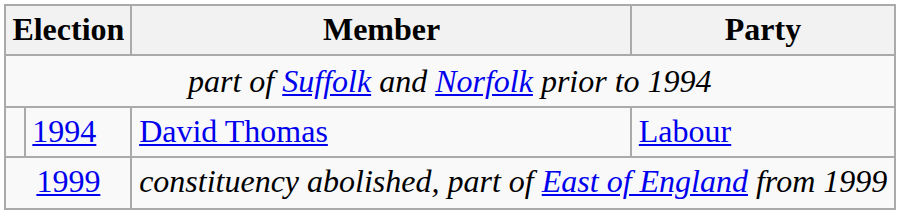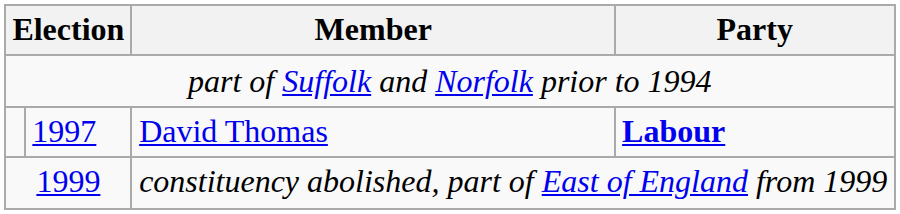(64, 131) 1994 -> (64, 131) 1997
(685, 131) normal -> (674, 131) bold
